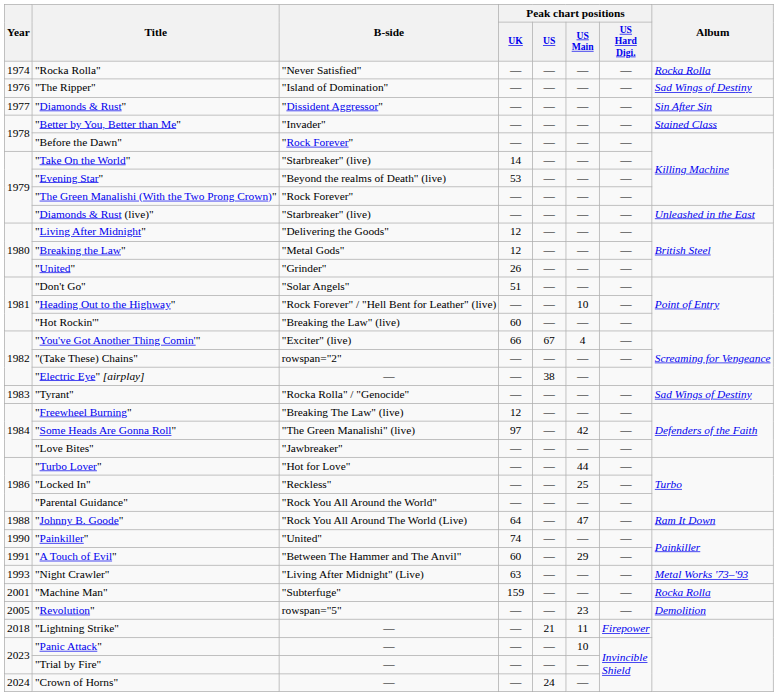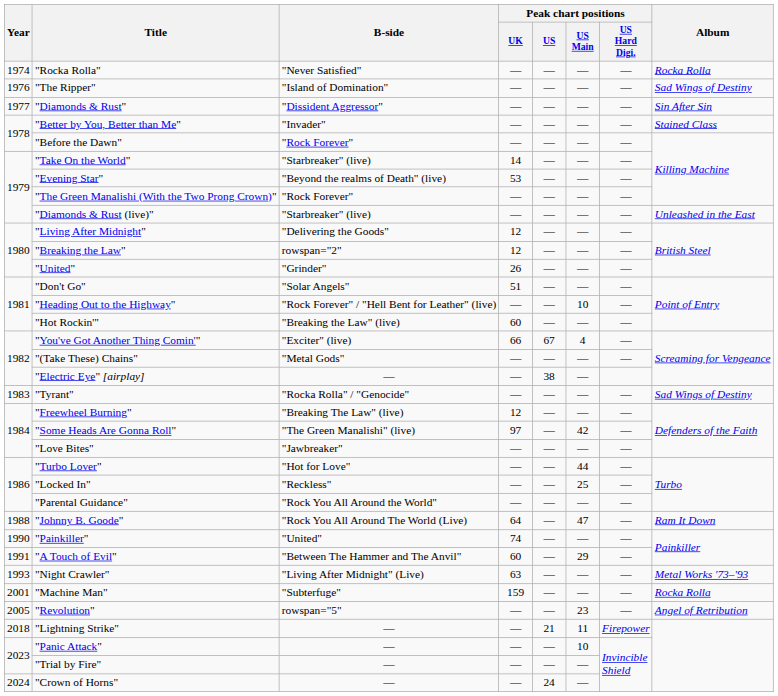(313, 250) "Metal Gods" -> (312, 250) rowspan="2"
(312, 358) rowspan="2" -> (313, 358) "Metal Gods"
(680, 610) Demolition -> (701, 610) Angel of Retribution
